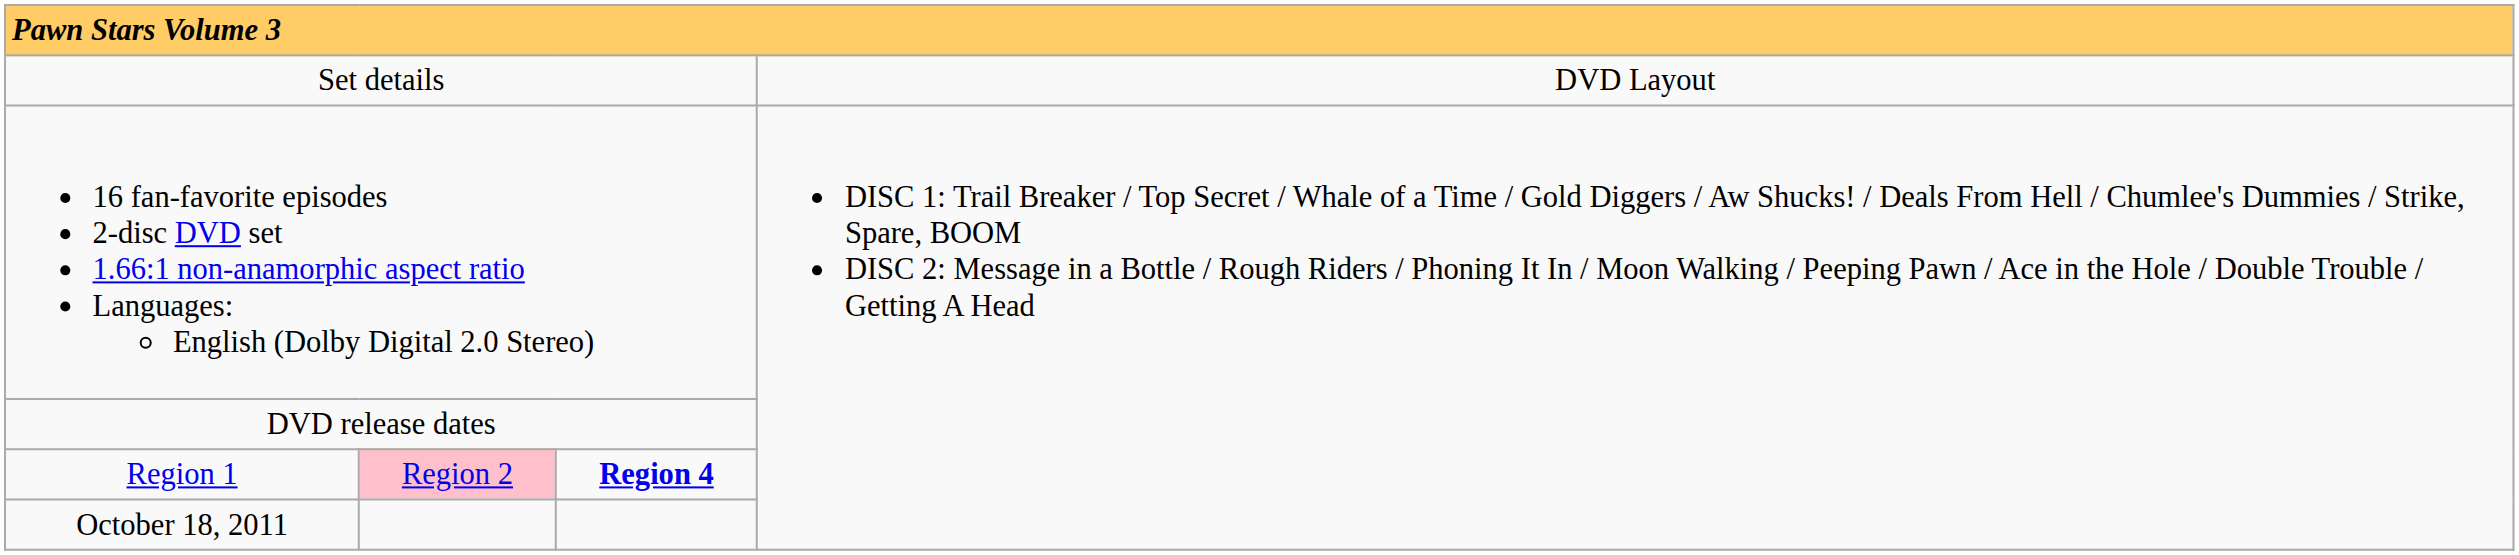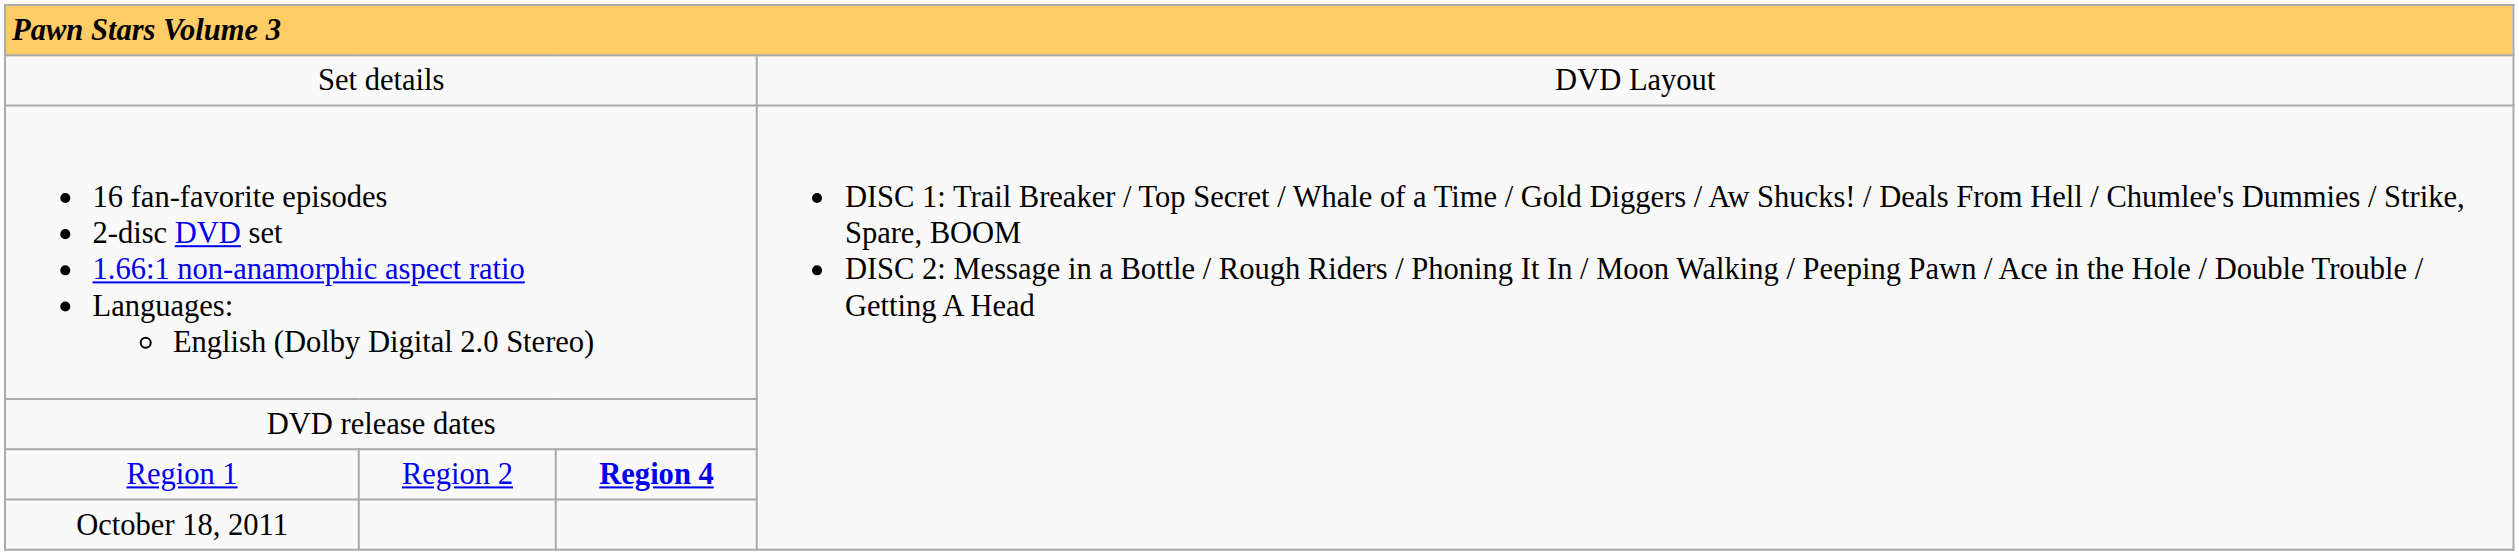(457, 473) pink background -> (457, 473) no background
